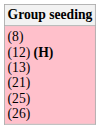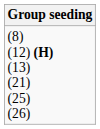(30, 75) pink background -> (30, 75) no background
